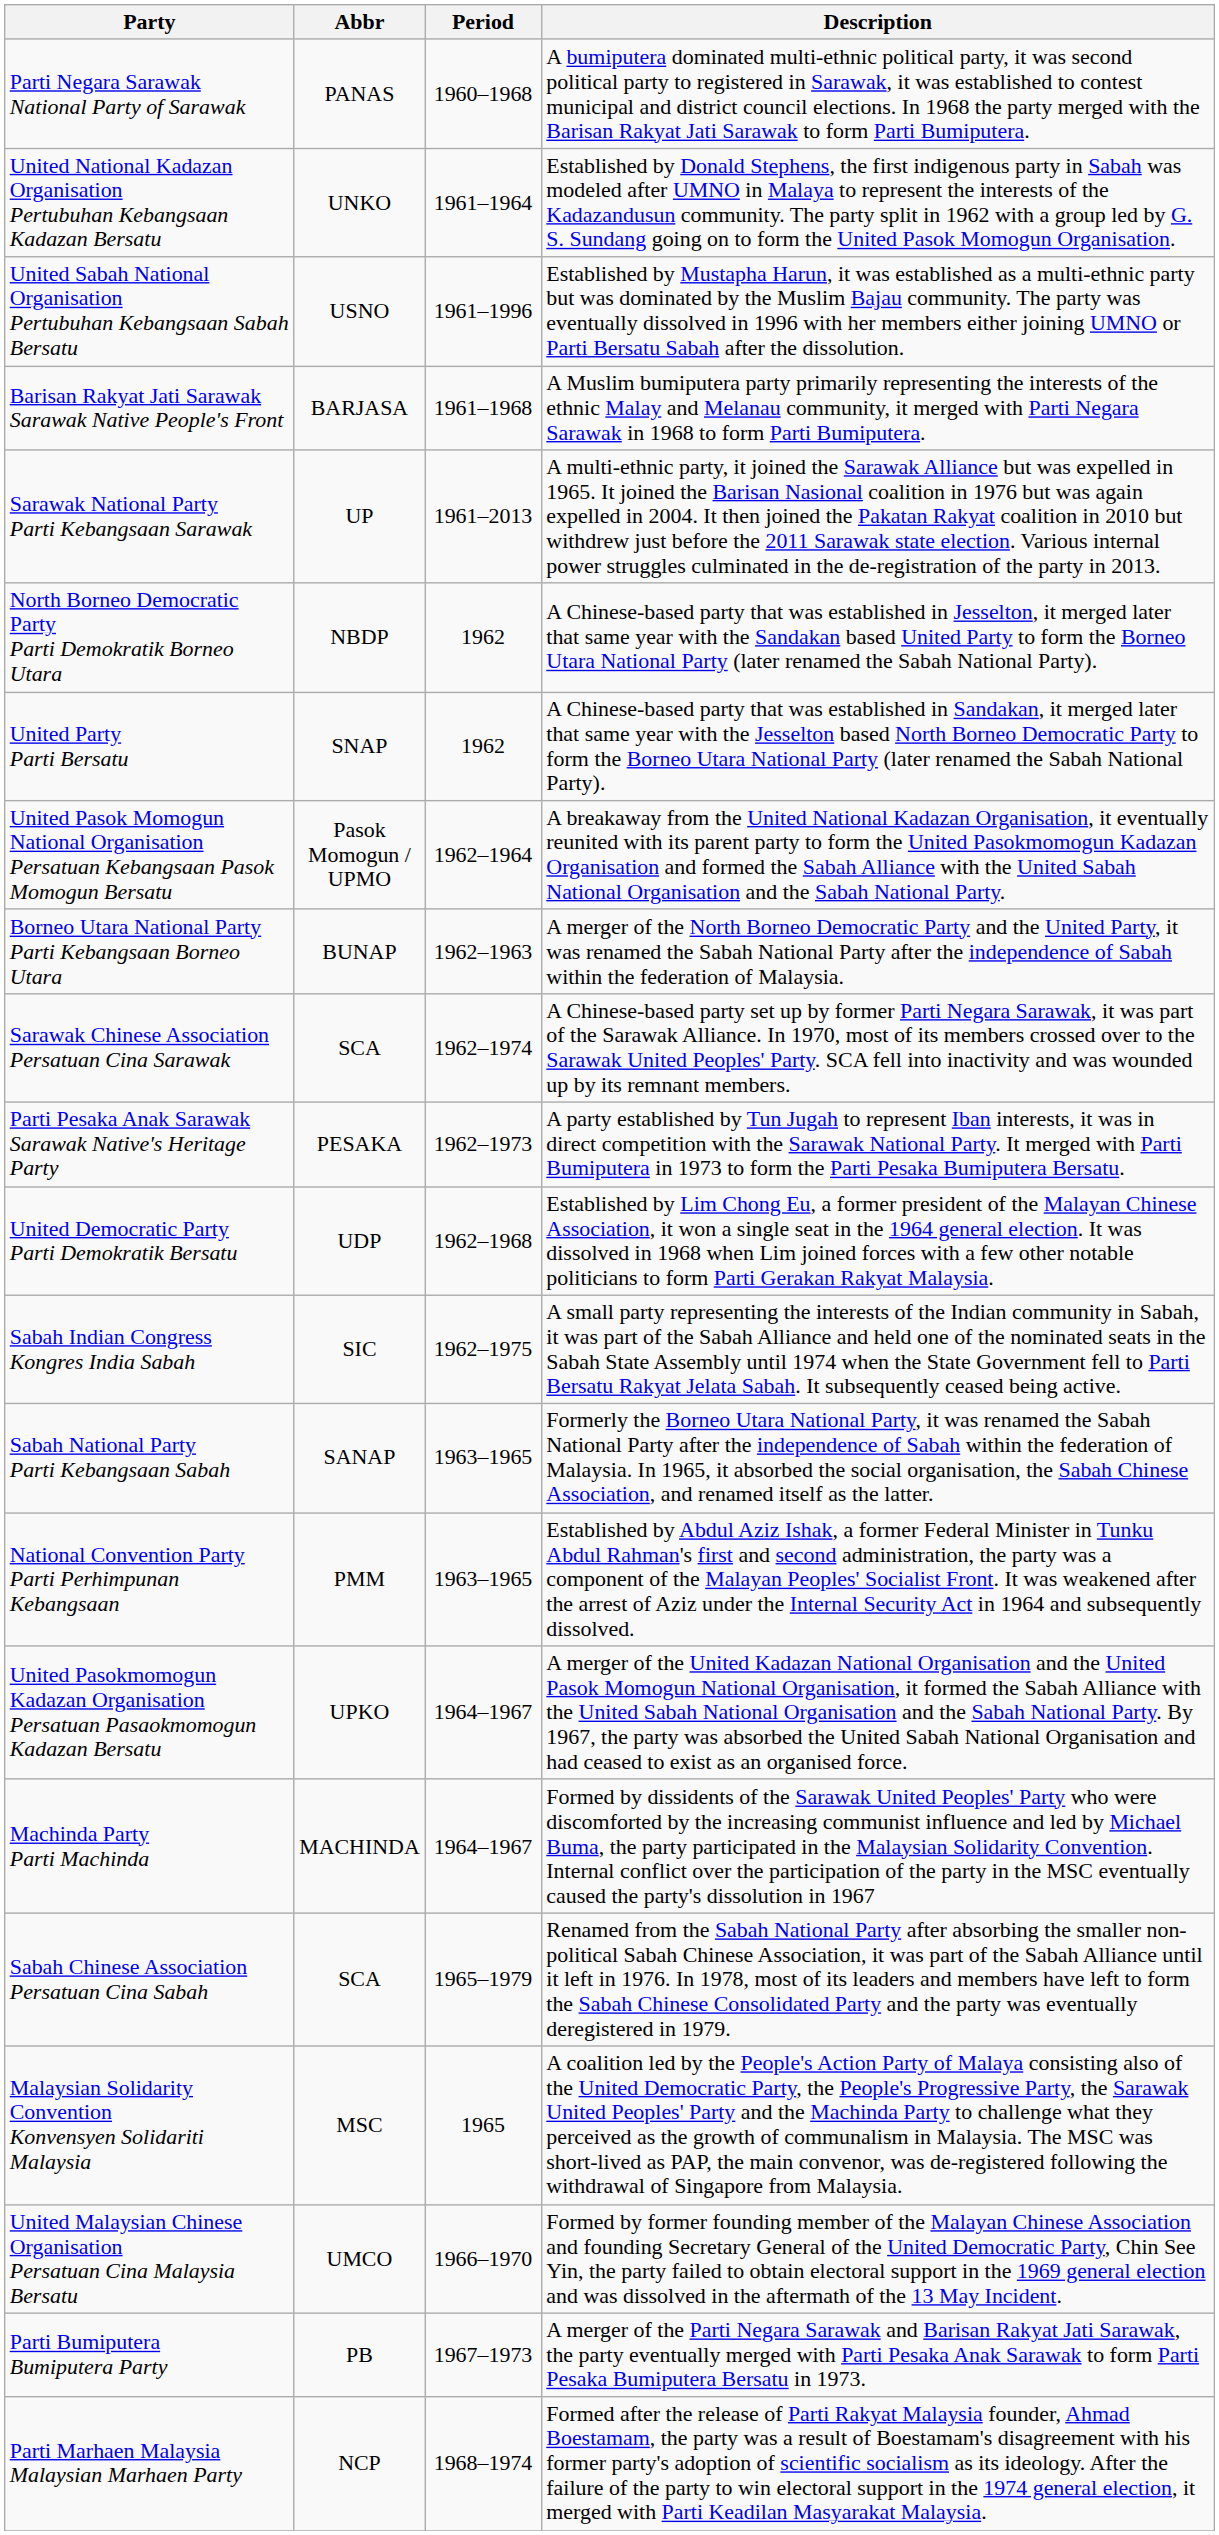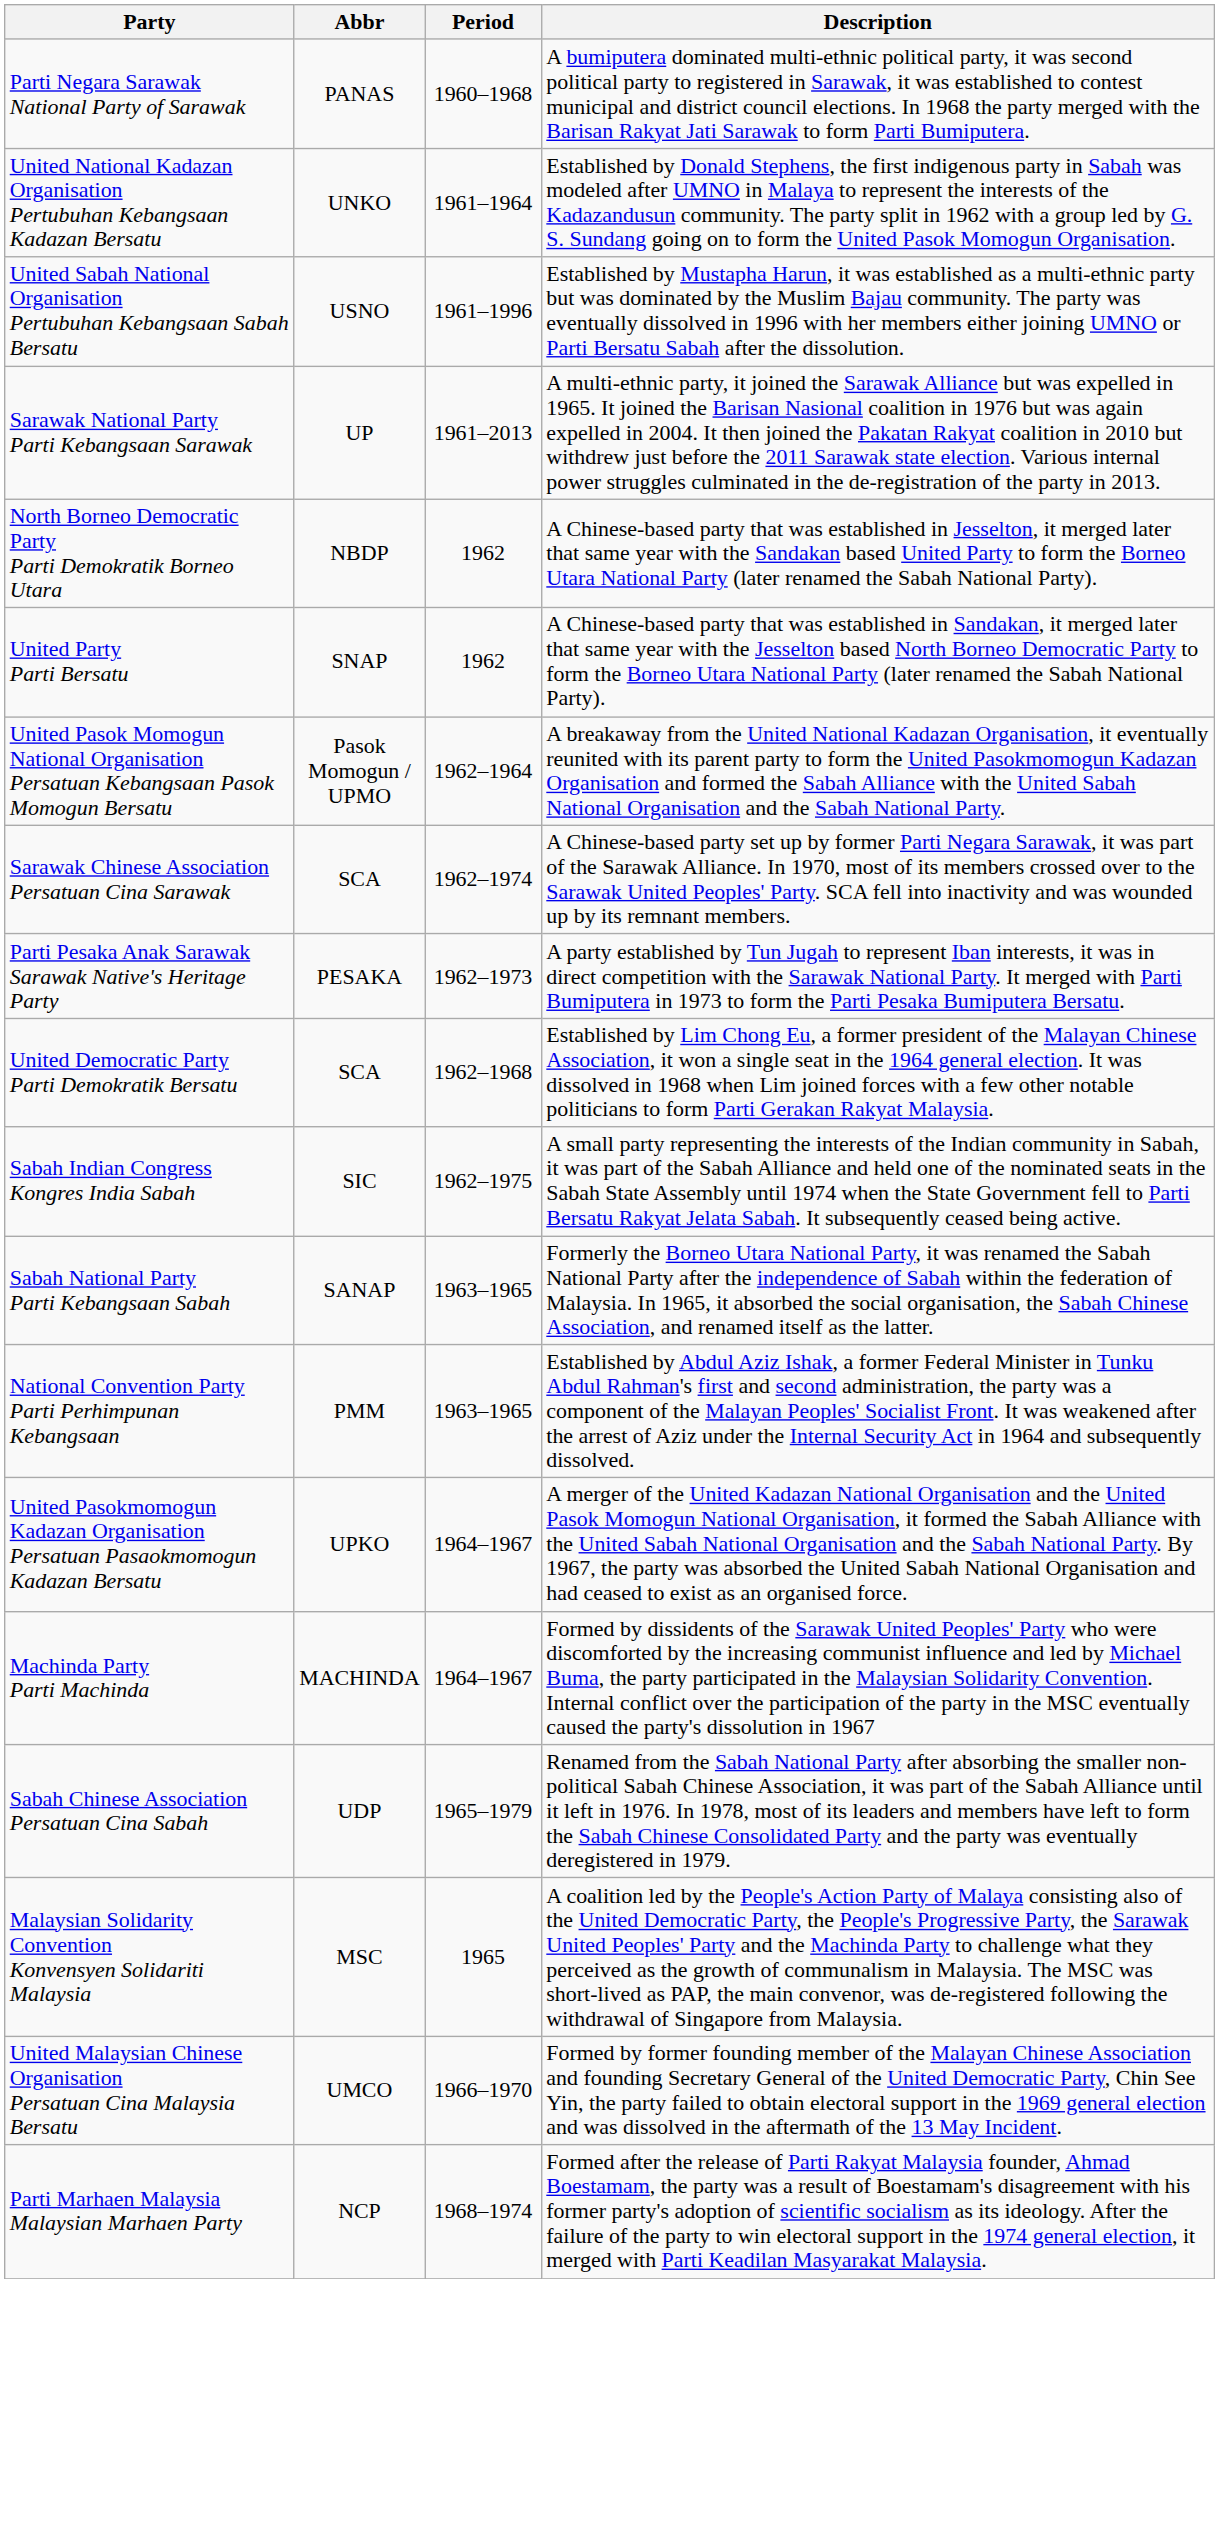- row: (147, 407)
- row: (135, 951)
(359, 1240) UDP -> (359, 1072) SCA
(359, 1979) SCA -> (359, 1811) UDP
- row: (89, 2354)
